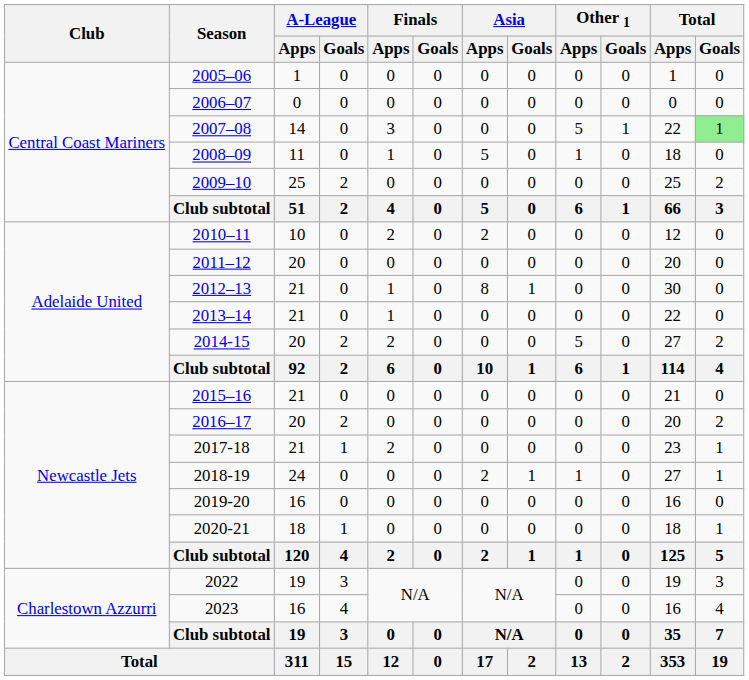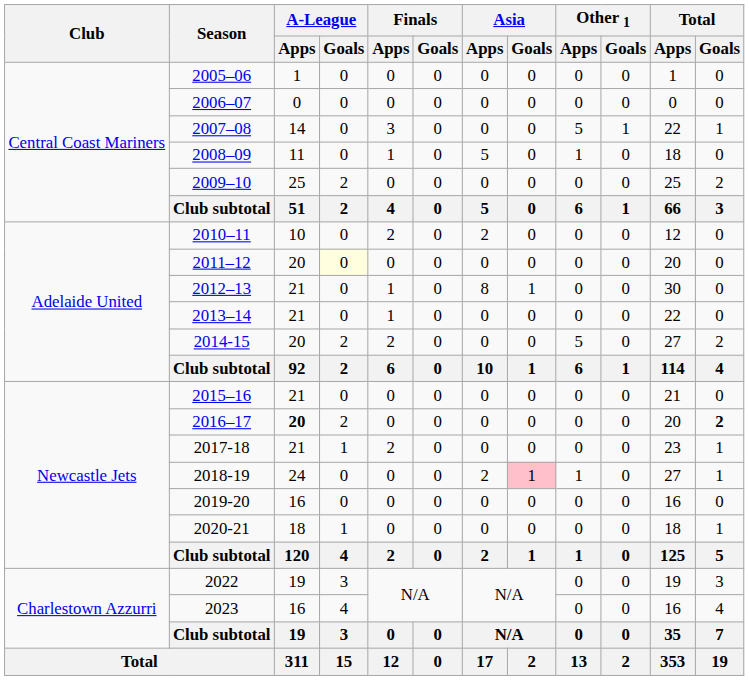(720, 128) lightgreen background -> (720, 128) no background
(344, 262) no background -> (344, 262) lightyellow background
(297, 421) normal -> (297, 421) bold
(720, 421) normal -> (720, 421) bold
(532, 475) no background -> (532, 475) pink background
